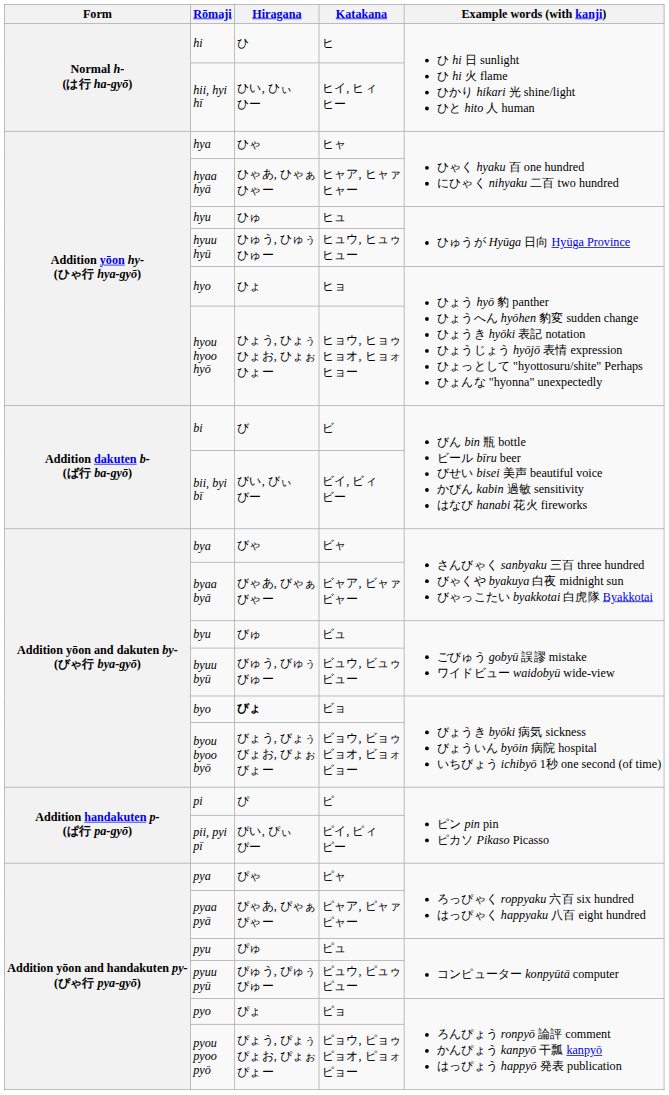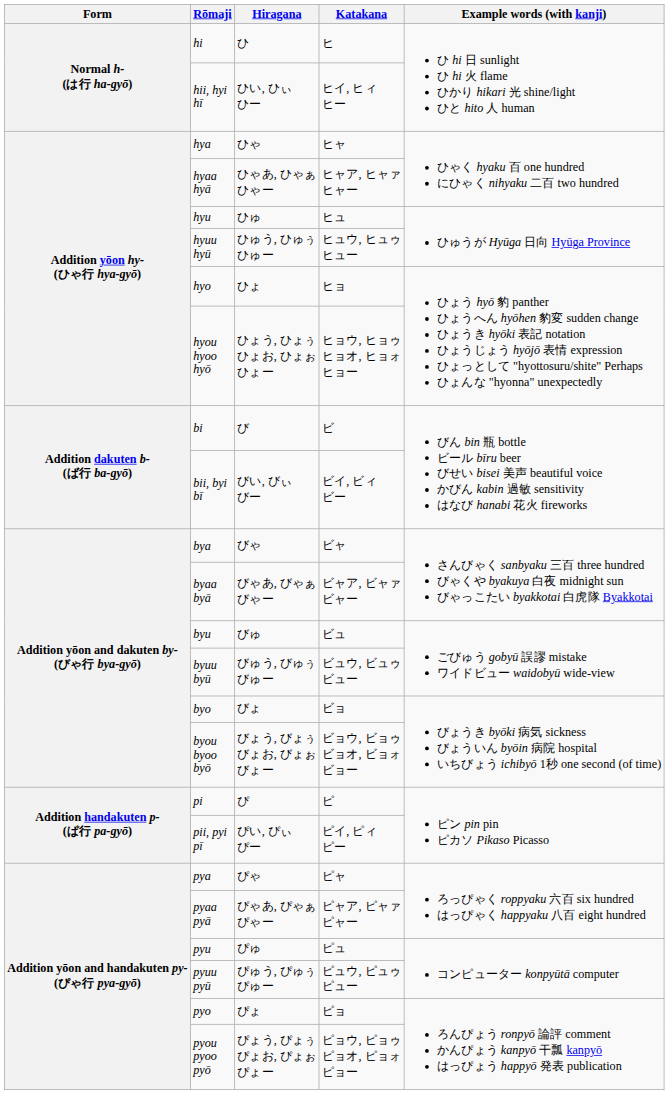(249, 708) bold -> (249, 708) normal
